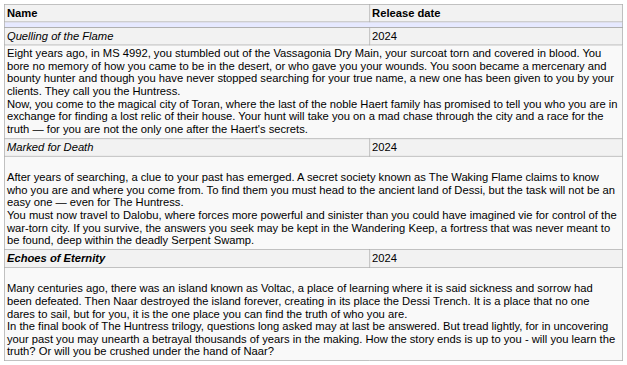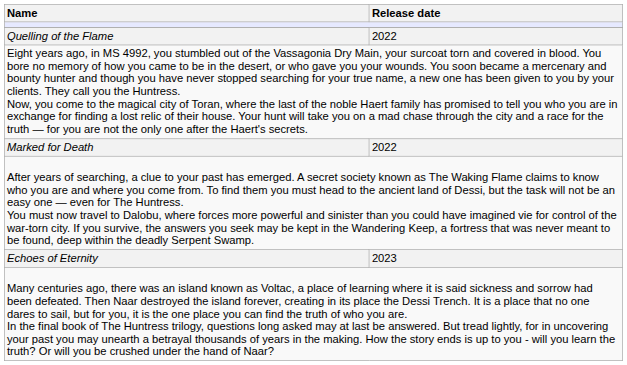(385, 36) 2024 -> (384, 36) 2022
(385, 147) 2024 -> (384, 147) 2022
(56, 258) bold -> (52, 258) normal
(385, 258) 2024 -> (384, 258) 2023
